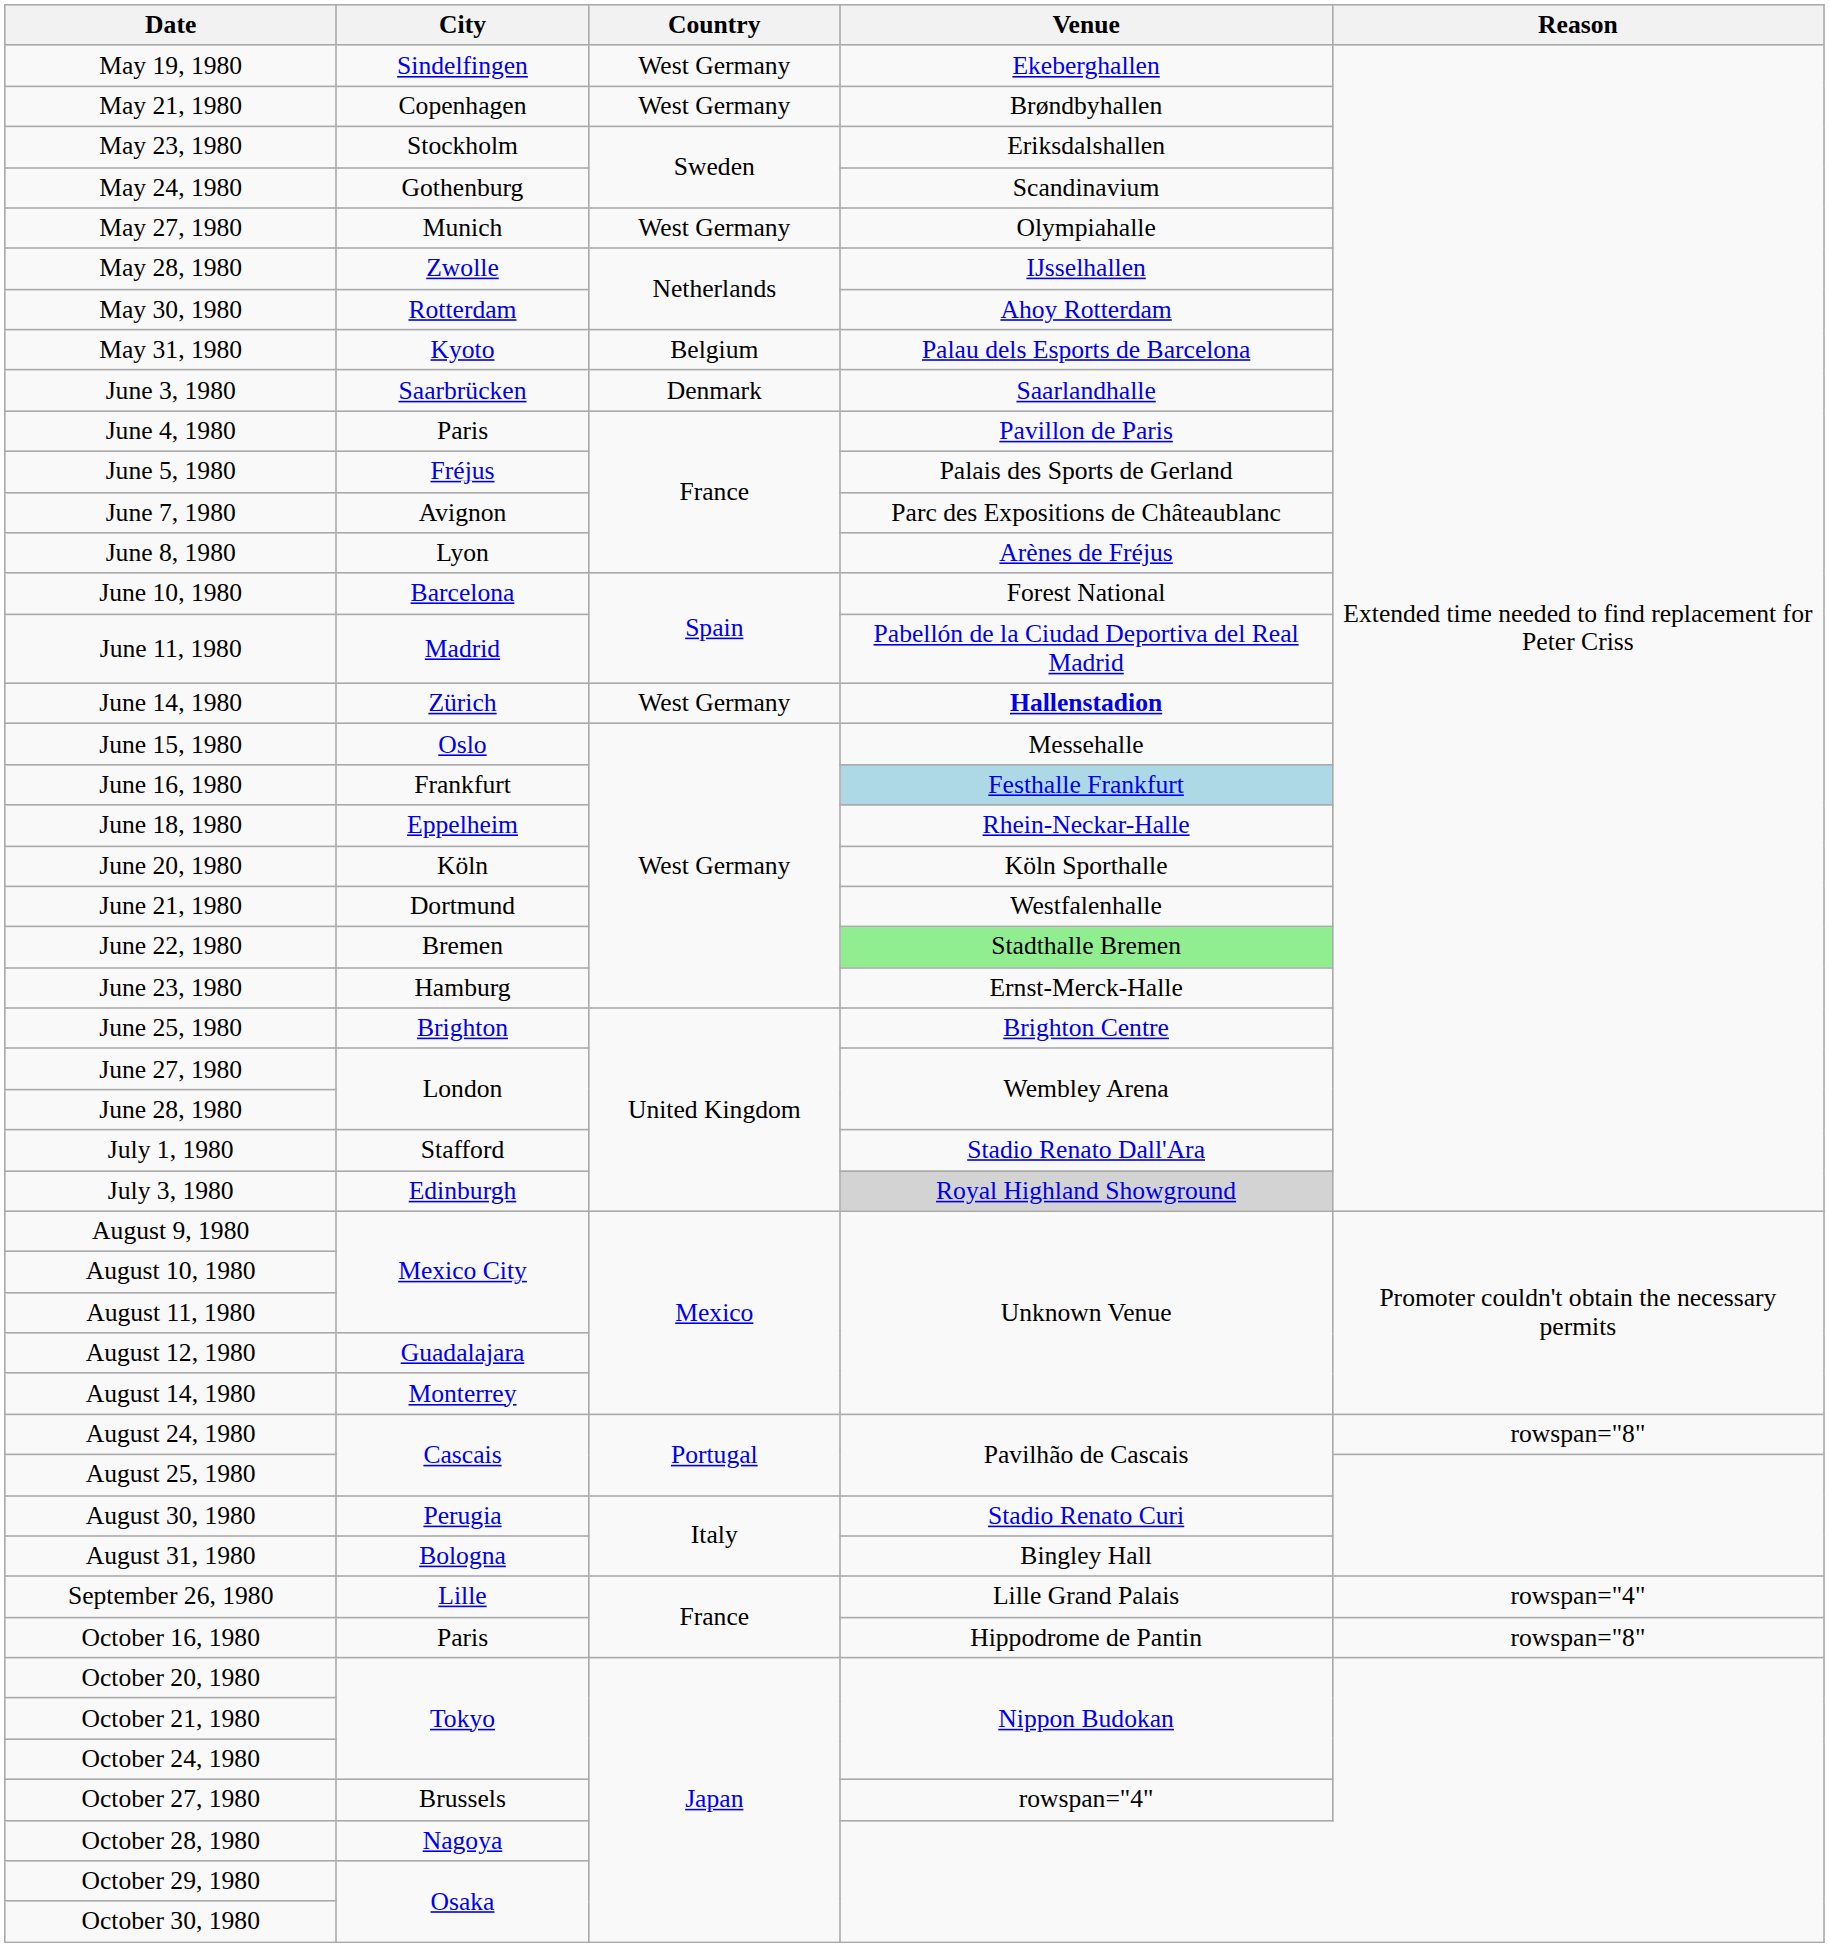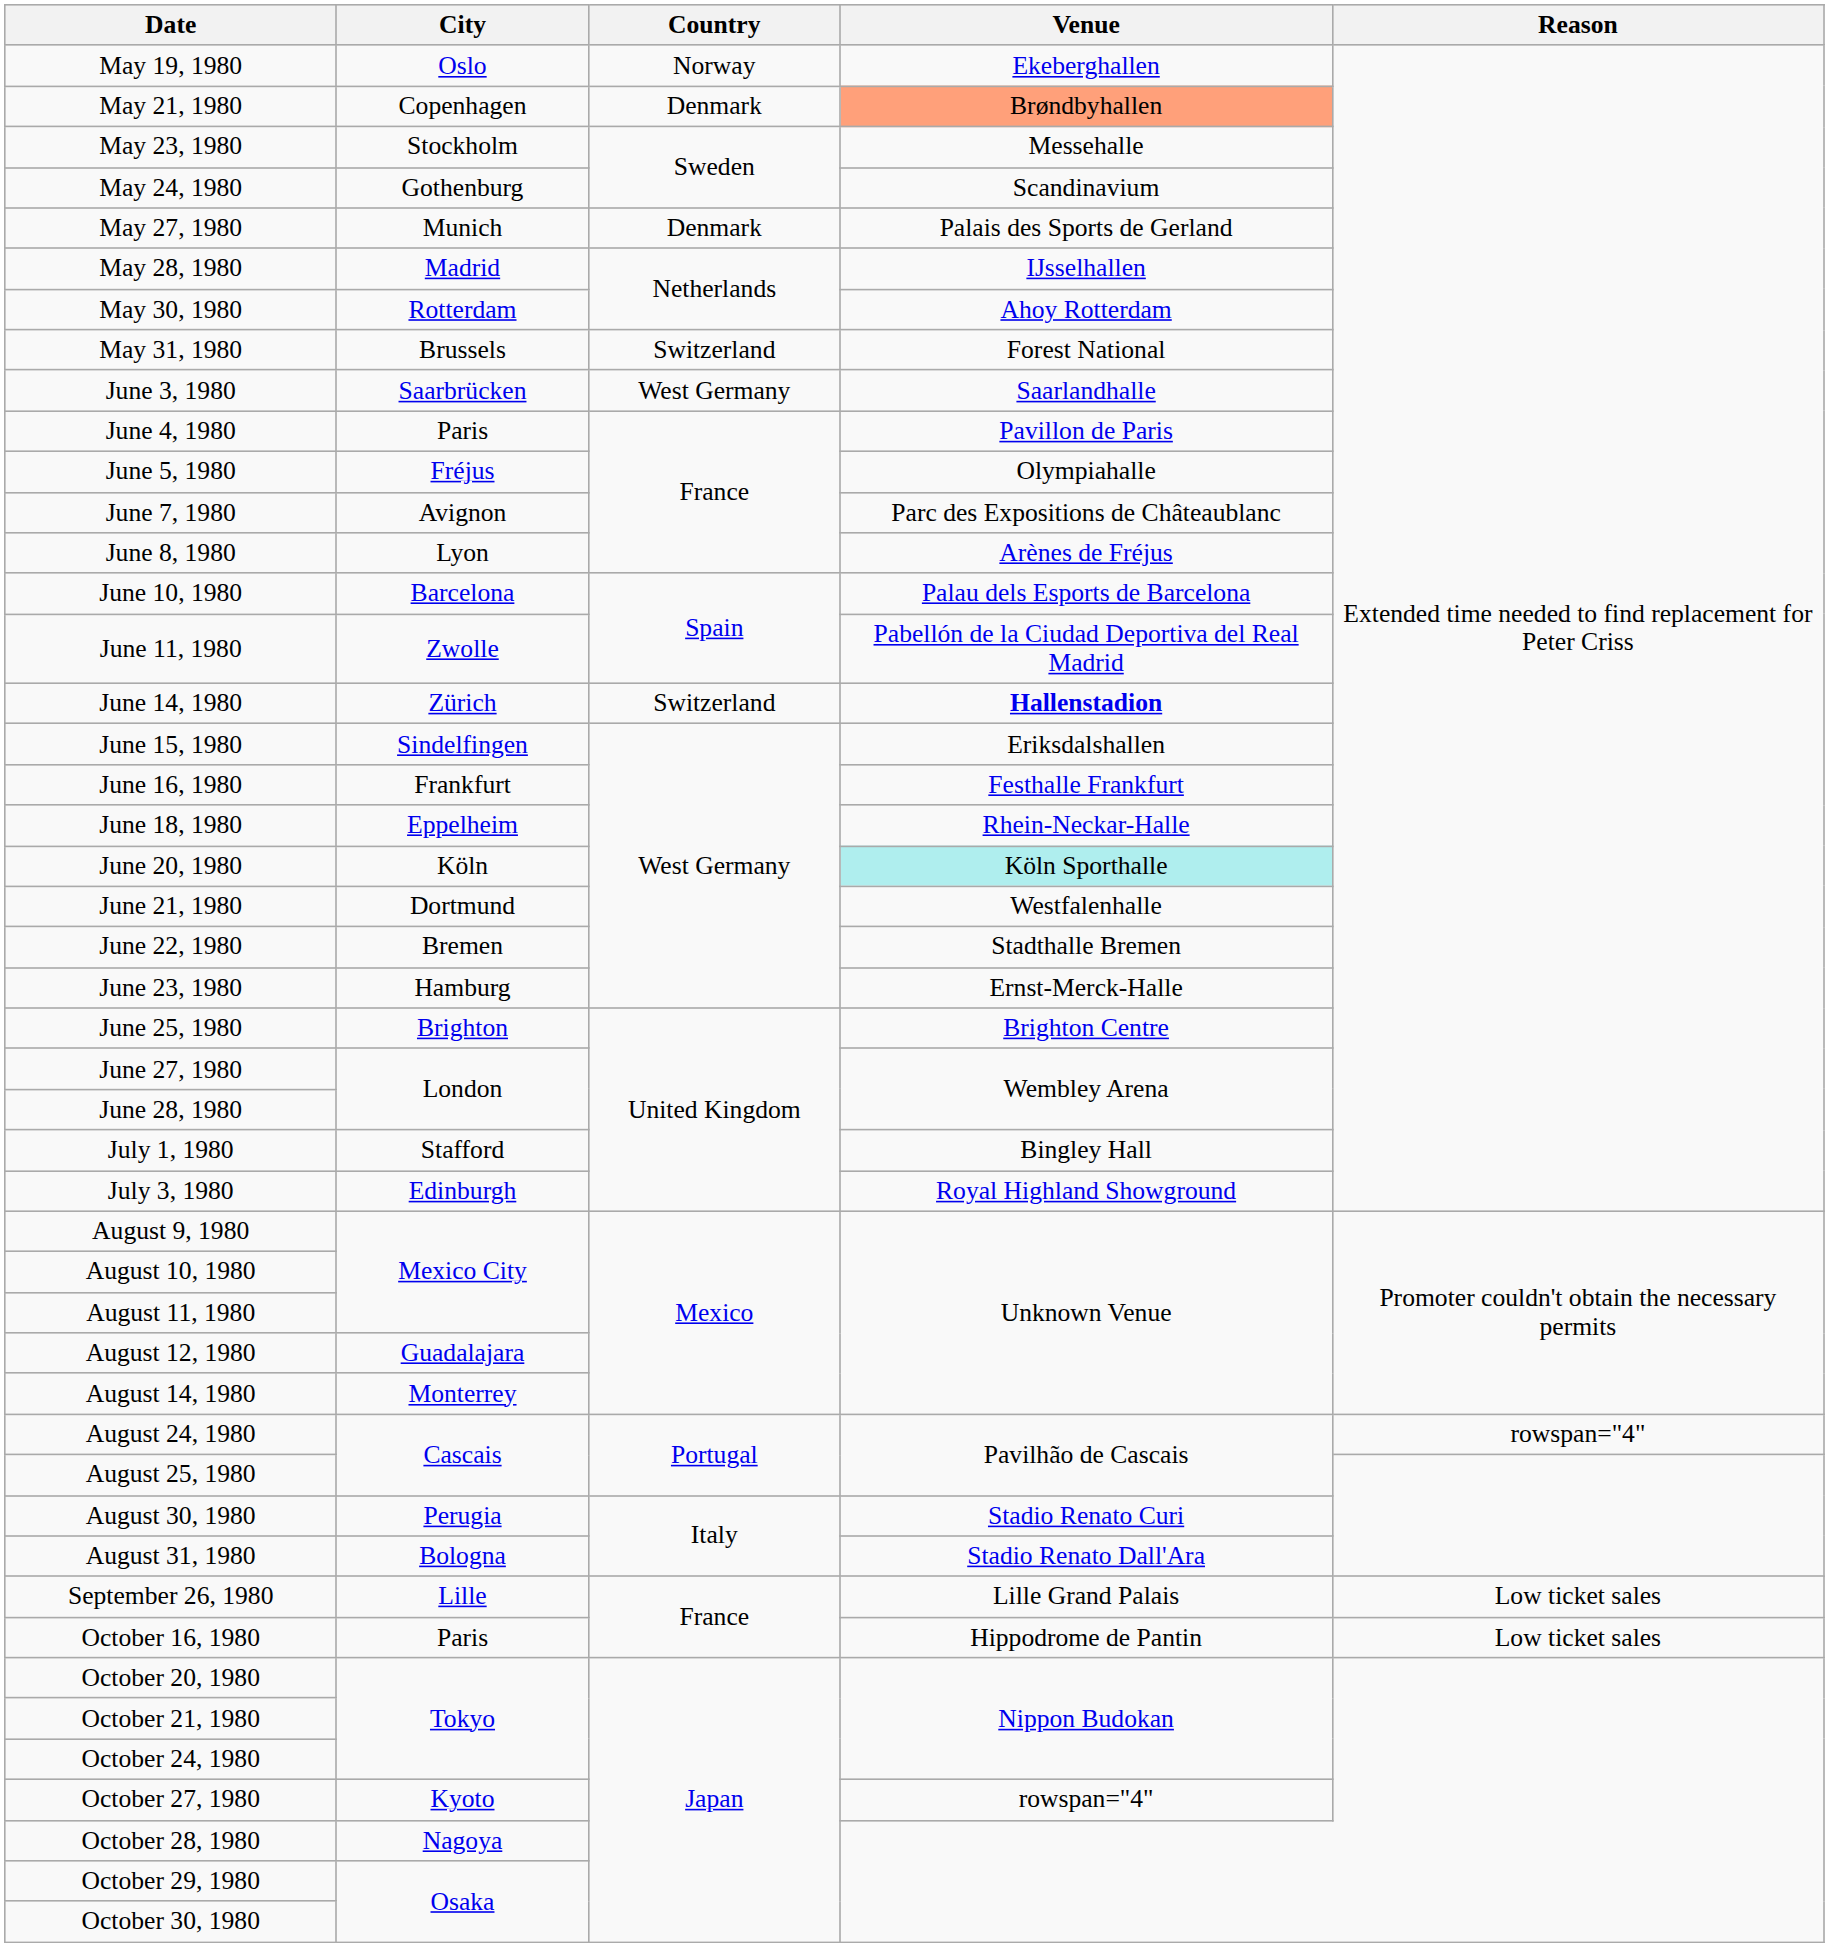(462, 65) Sindelfingen -> (462, 65) Oslo
(714, 65) West Germany -> (714, 65) Norway
(714, 106) West Germany -> (714, 106) Denmark
(1086, 106) no background -> (1086, 106) lightsalmon background
(1086, 146) Eriksdalshallen -> (1086, 146) Messehalle
(714, 227) West Germany -> (714, 227) Denmark
(1086, 227) Olympiahalle -> (1086, 227) Palais des Sports de Gerland
(462, 268) Zwolle -> (462, 268) Madrid
(462, 349) Kyoto -> (462, 349) Brussels
(714, 349) Belgium -> (714, 349) Switzerland
(1086, 349) Palau dels Esports de Barcelona -> (1086, 349) Forest National
(714, 390) Denmark -> (714, 390) West Germany
(1086, 471) Palais des Sports de Gerland -> (1086, 471) Olympiahalle
(1086, 593) Forest National -> (1086, 593) Palau dels Esports de Barcelona
(462, 648) Madrid -> (462, 648) Zwolle
(714, 703) West Germany -> (714, 703) Switzerland
(462, 743) Oslo -> (462, 743) Sindelfingen
(1086, 743) Messehalle -> (1086, 743) Eriksdalshallen
(1086, 784) lightblue background -> (1086, 784) no background
(1086, 865) no background -> (1086, 865) paleturquoise background
(1086, 946) lightgreen background -> (1086, 946) no background
(1086, 1149) Stadio Renato Dall'Ara -> (1086, 1149) Bingley Hall
(1086, 1190) lightgrey background -> (1086, 1190) no background
(1578, 1434) rowspan="8" -> (1578, 1434) rowspan="4"
(1086, 1555) Bingley Hall -> (1086, 1555) Stadio Renato Dall'Ara
(1578, 1596) rowspan="4" -> (1578, 1596) Low ticket sales
(1578, 1636) rowspan="8" -> (1578, 1636) Low ticket sales
(462, 1799) Brussels -> (462, 1799) Kyoto
